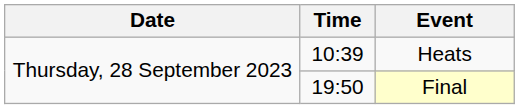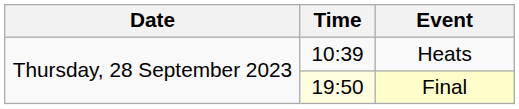(338, 86) no background -> (338, 86) lightyellow background
